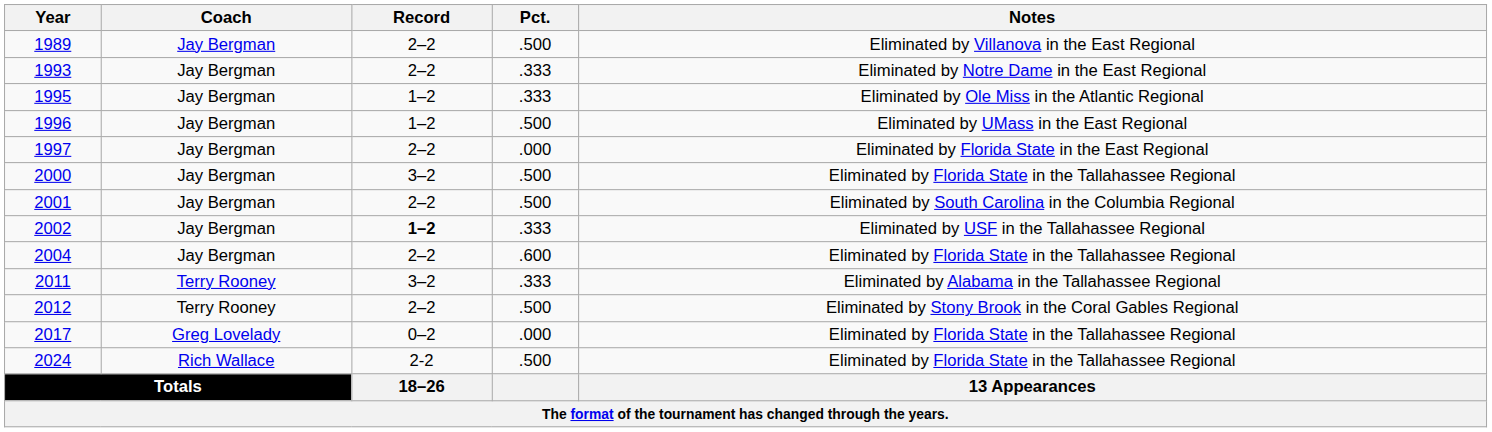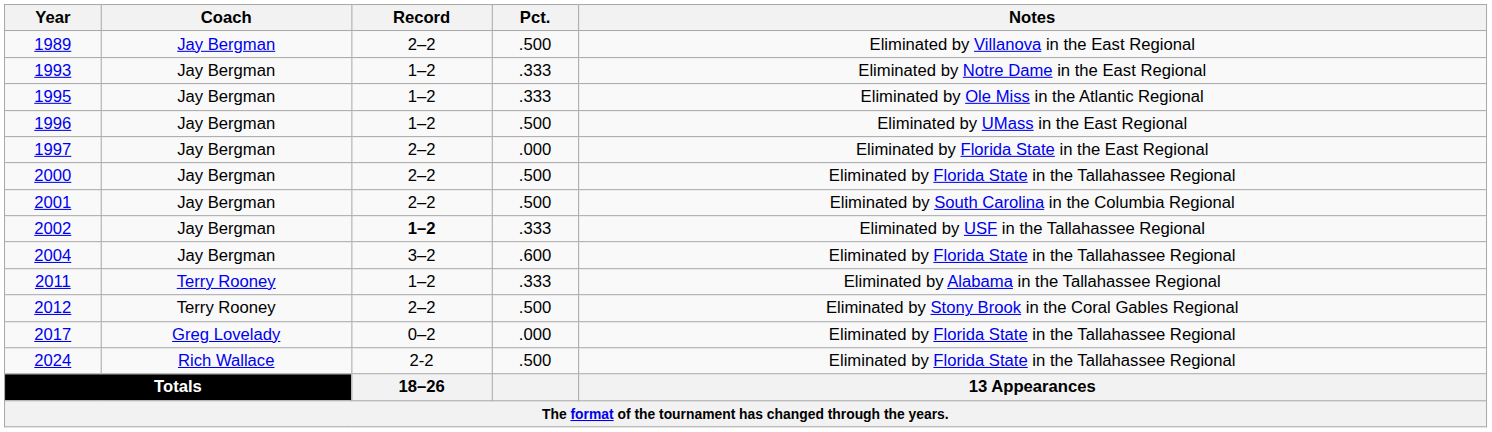(422, 70) 2–2 -> (422, 70) 1–2
(422, 176) 3–2 -> (422, 176) 2–2
(422, 255) 2–2 -> (422, 255) 3–2
(422, 281) 3–2 -> (422, 281) 1–2
